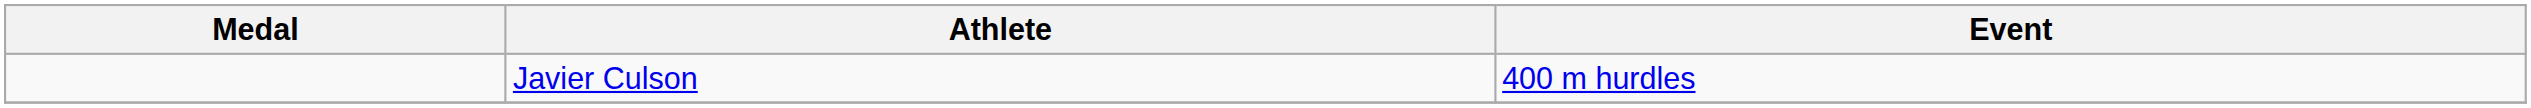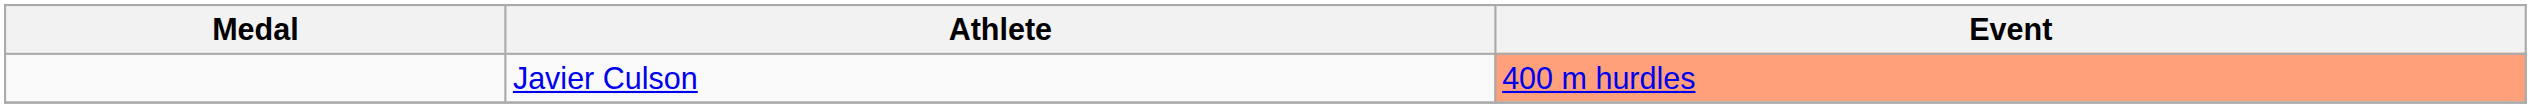(1599, 78) no background -> (1599, 78) lightsalmon background
